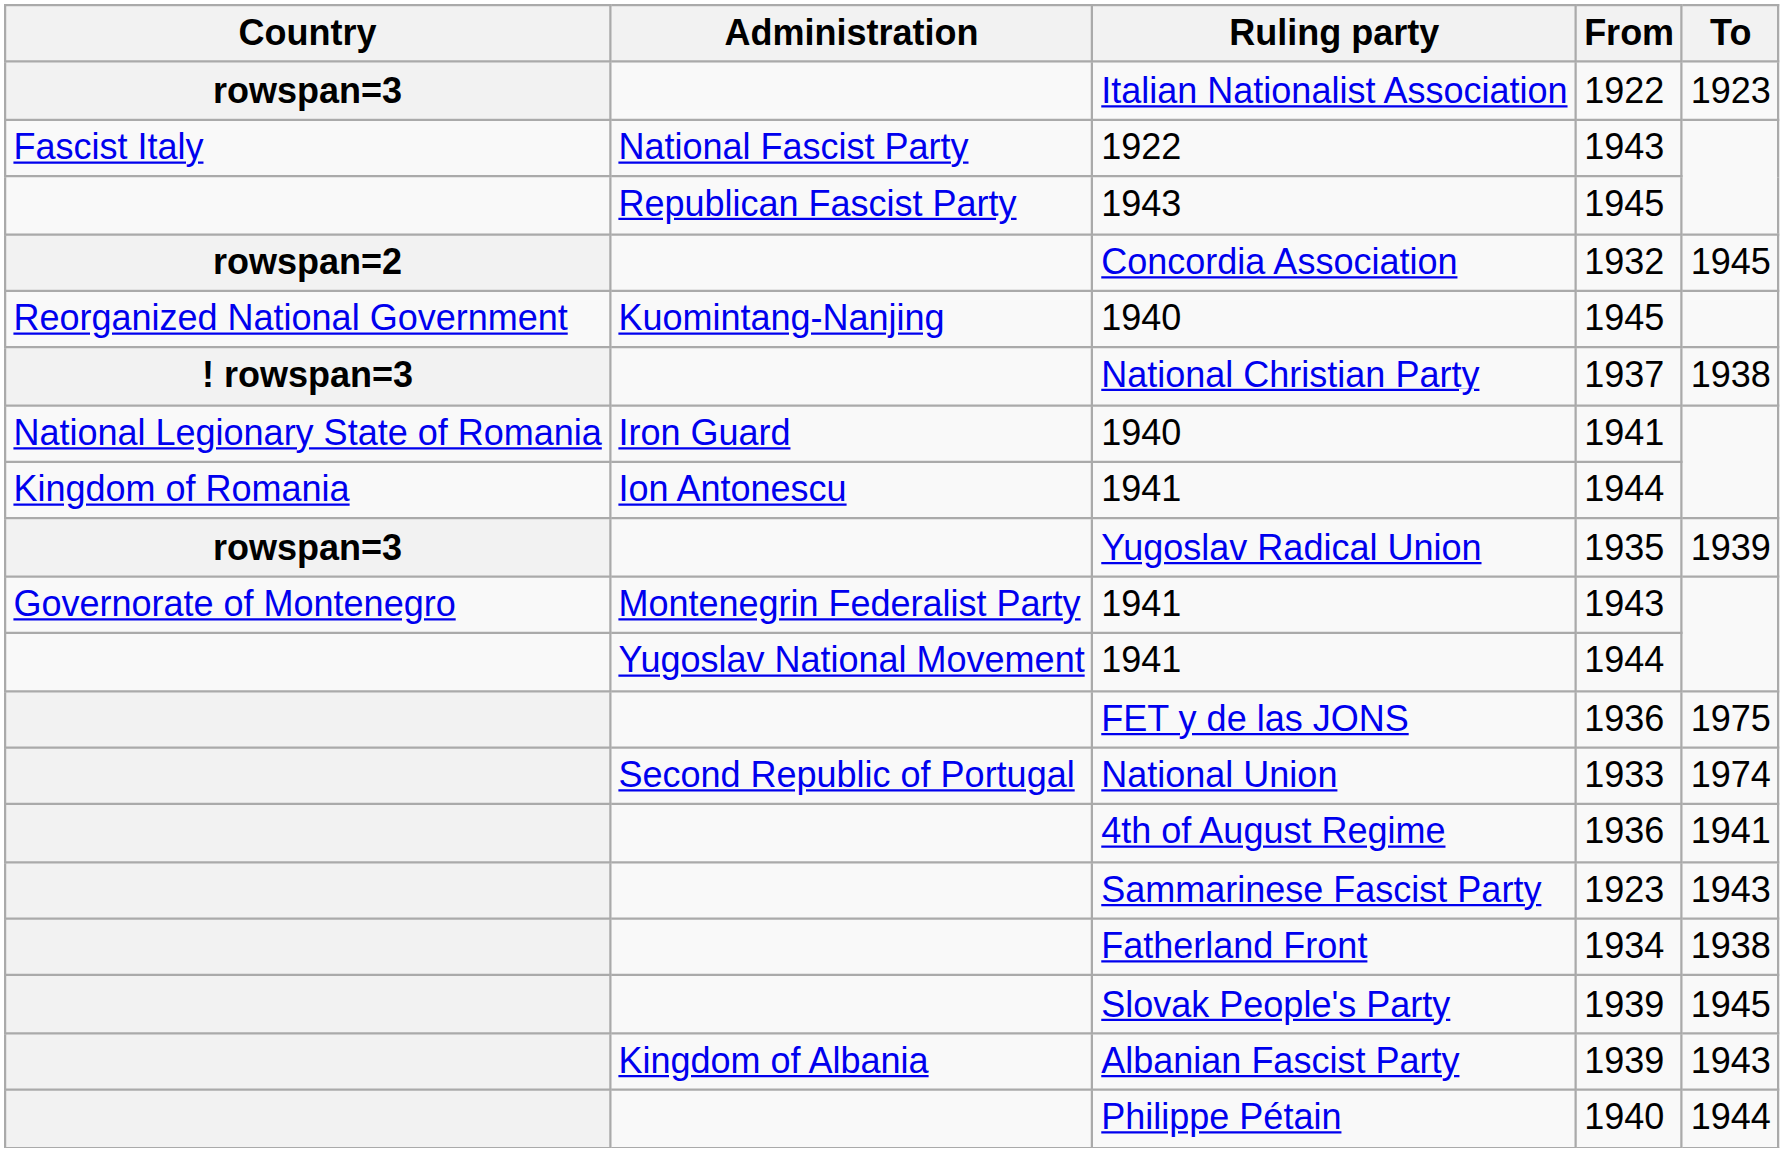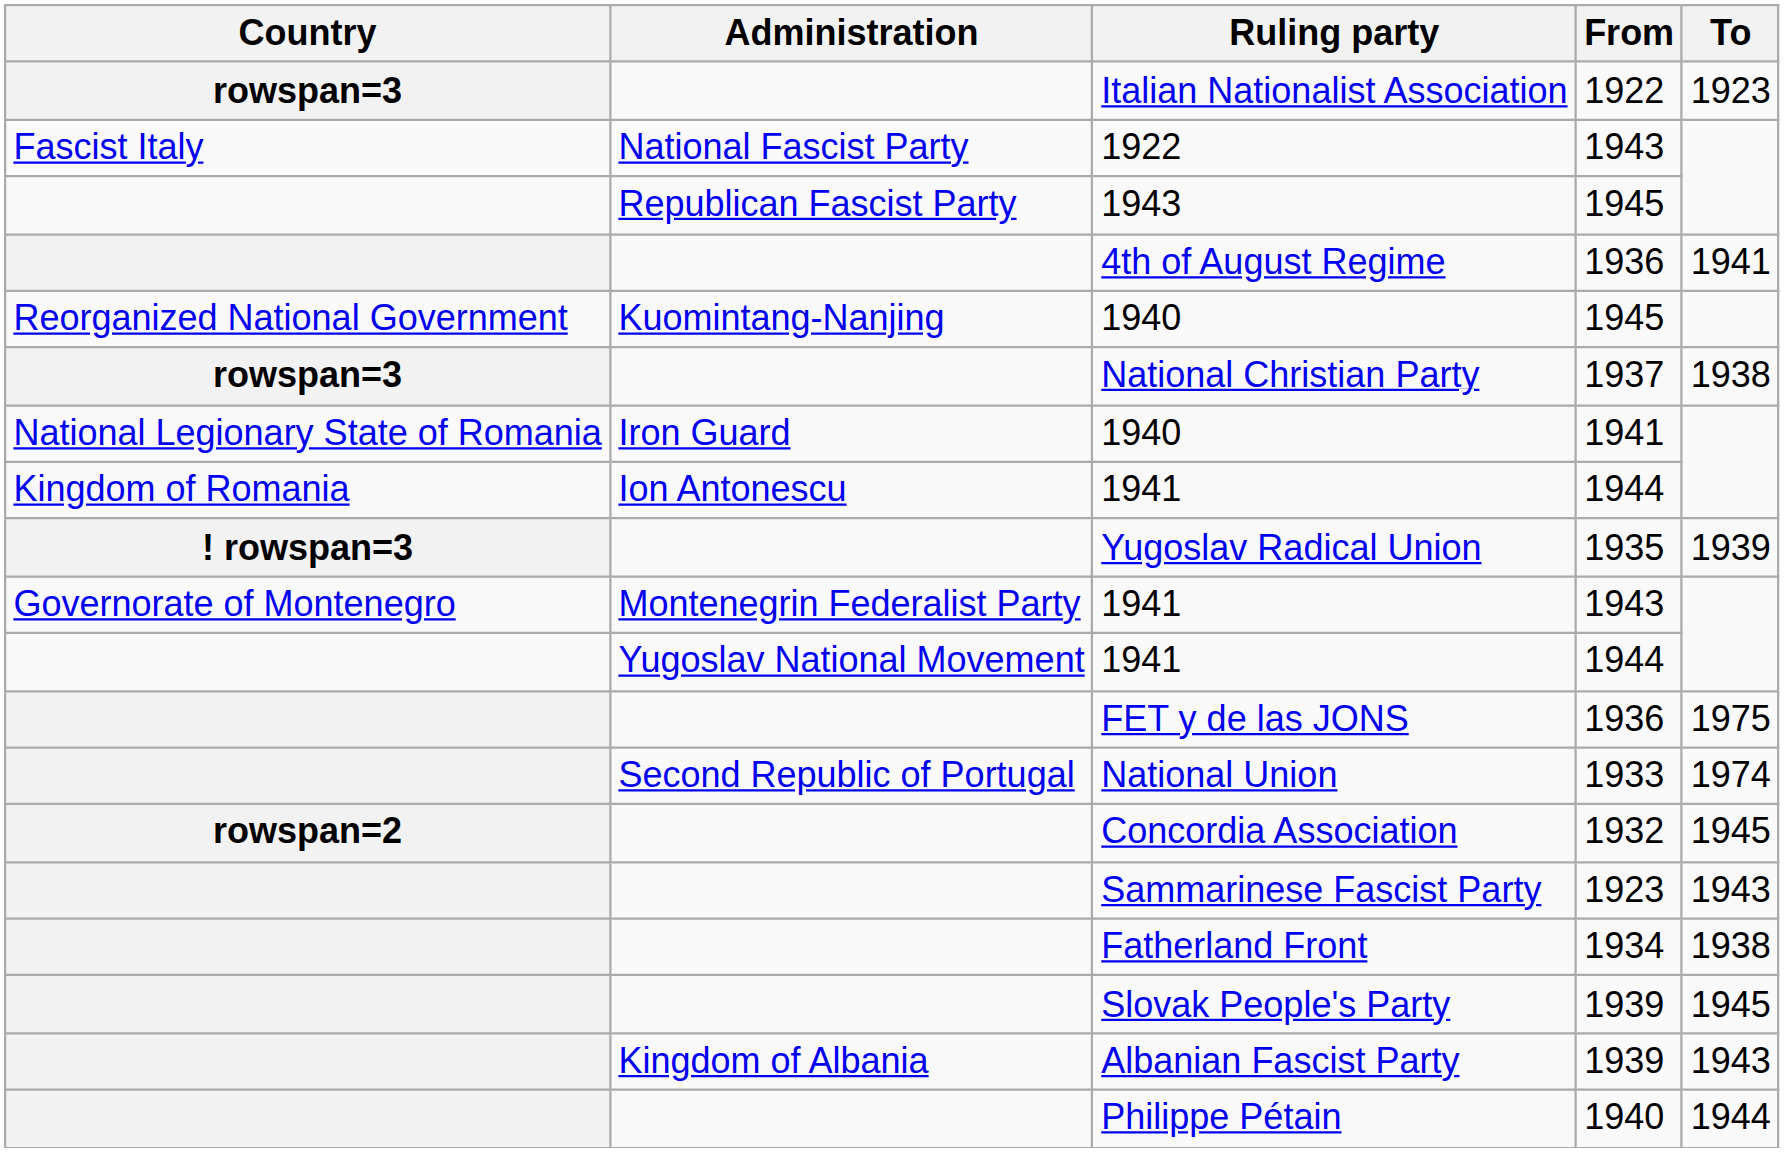rows swapped: (852, 262) <-> (852, 833)
(308, 375) ! rowspan=3 -> (308, 375) rowspan=3
(308, 546) rowspan=3 -> (308, 546) ! rowspan=3
